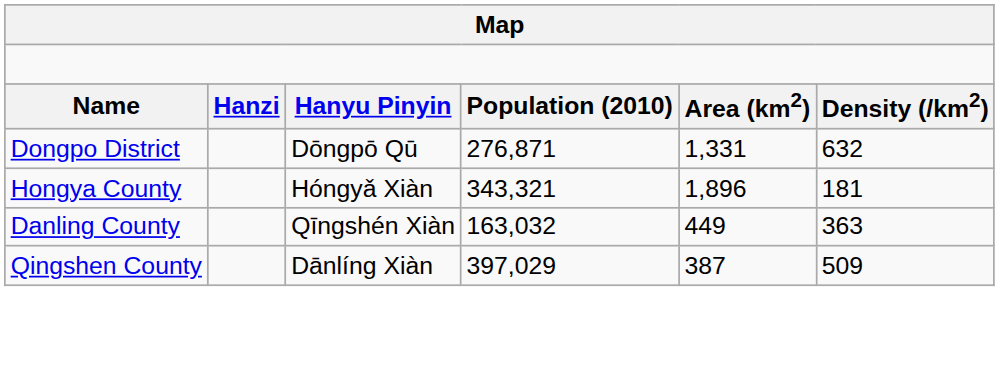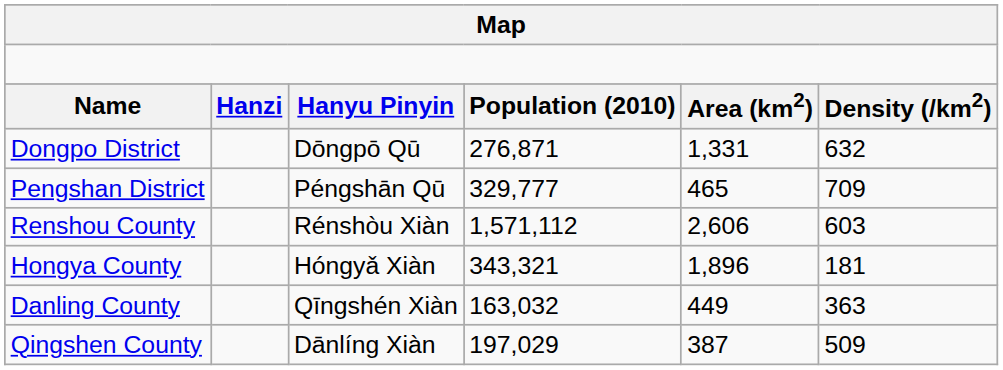+ row: (108, 188)
+ row: (103, 227)
(511, 266) 397,029 -> (514, 344) 197,029
